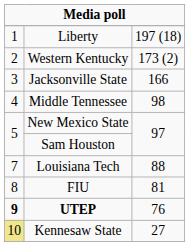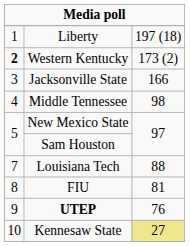(14, 58) normal -> (14, 58) bold
(14, 209) bold -> (14, 209) normal
(14, 230) khaki background -> (14, 230) no background
(158, 230) no background -> (158, 230) khaki background
